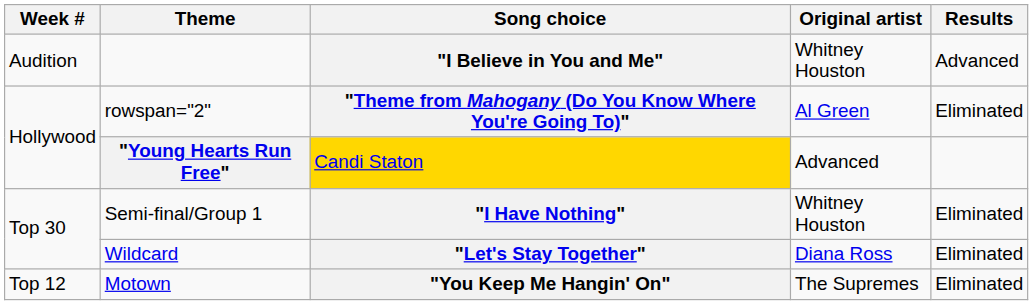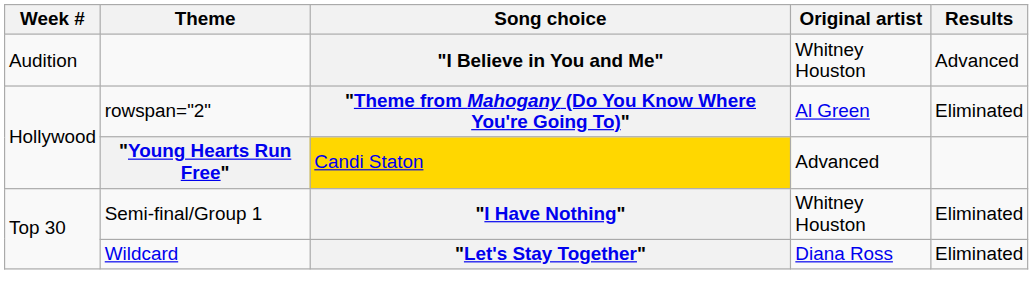- row: (138, 284)
